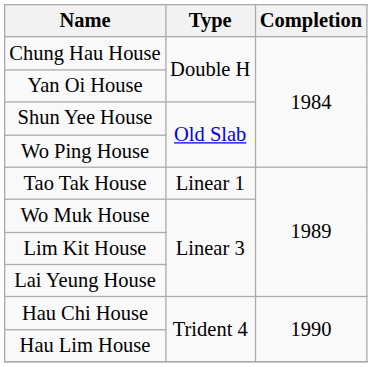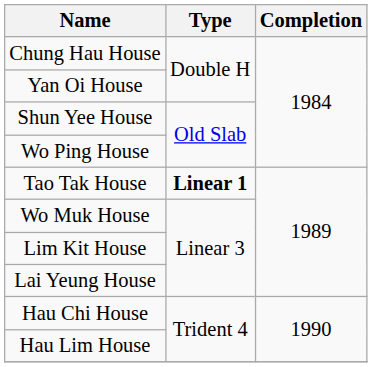(210, 183) normal -> (210, 183) bold
